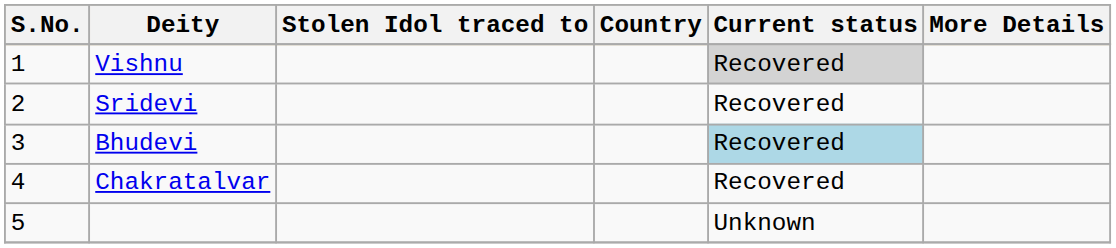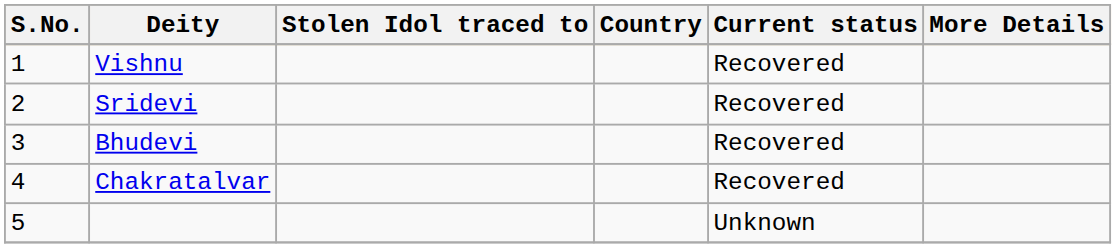(779, 64) lightgrey background -> (779, 64) no background
(779, 144) lightblue background -> (779, 144) no background
